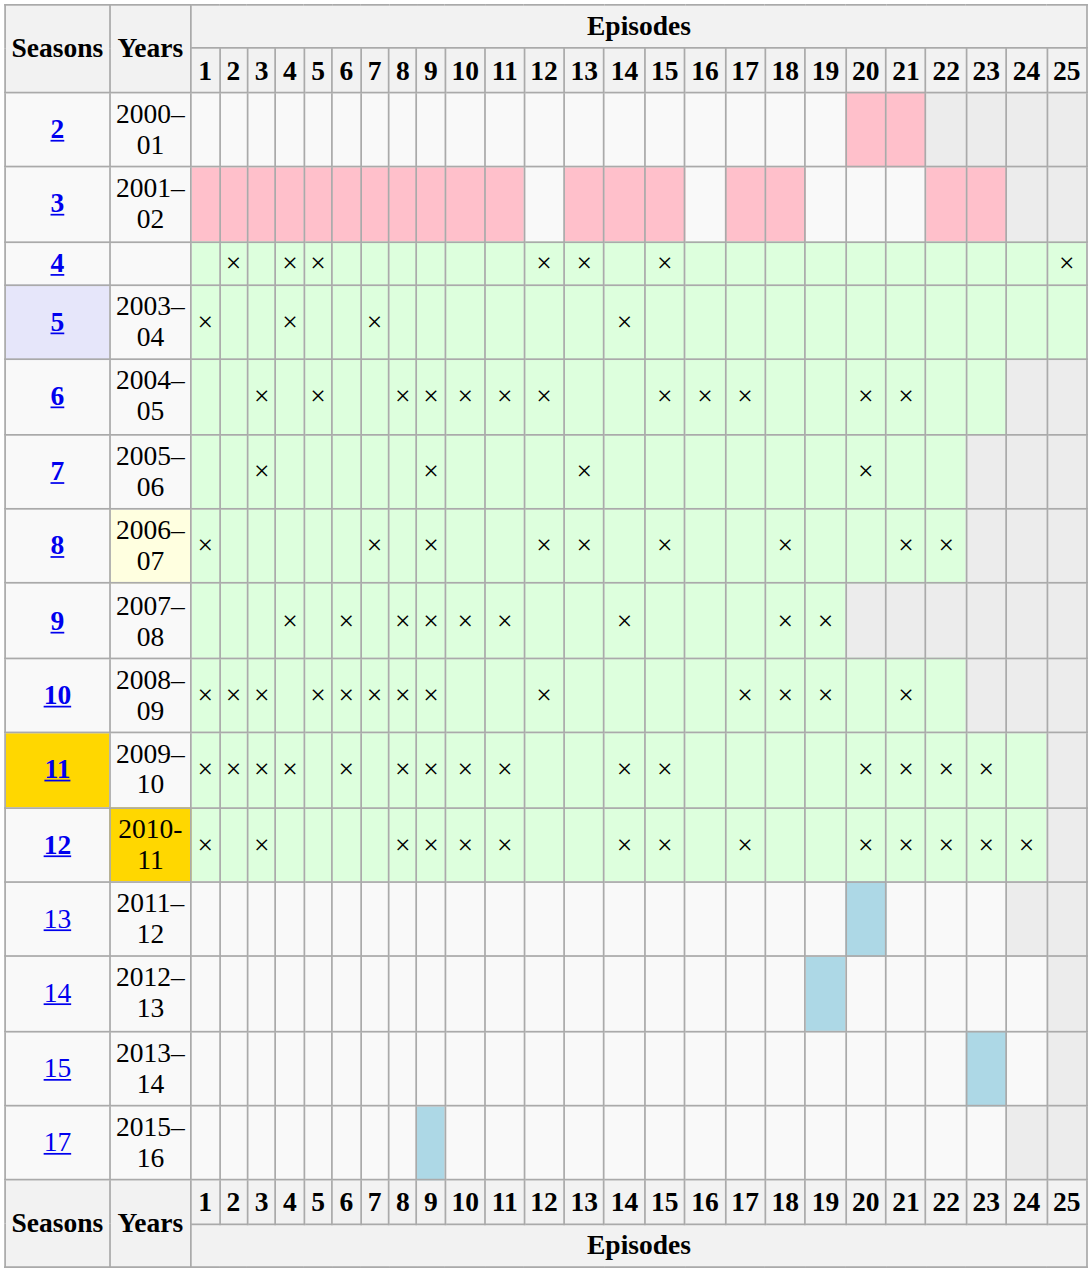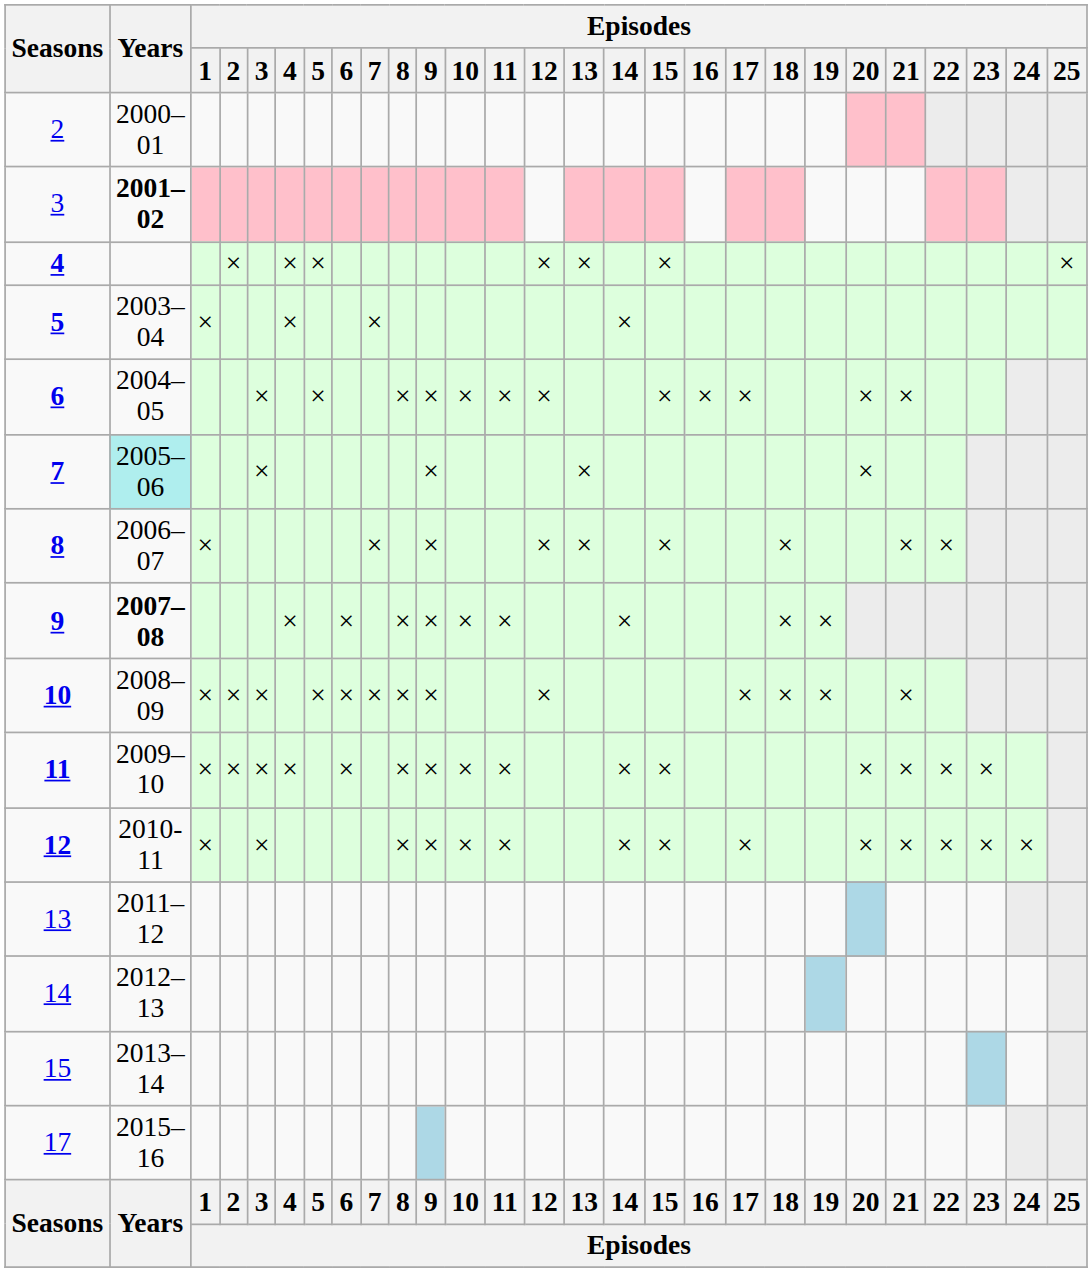(57, 129) bold -> (57, 129) normal
(57, 203) bold -> (57, 203) normal
(150, 203) normal -> (150, 203) bold
(57, 321) lavender background -> (57, 321) no background
(150, 471) no background -> (150, 471) paleturquoise background
(150, 545) lightyellow background -> (150, 545) no background
(150, 620) normal -> (150, 620) bold
(57, 769) gold background -> (57, 769) no background
(150, 844) gold background -> (150, 844) no background
